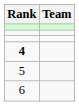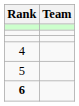(22, 51) bold -> (22, 51) normal
(22, 91) normal -> (22, 91) bold
